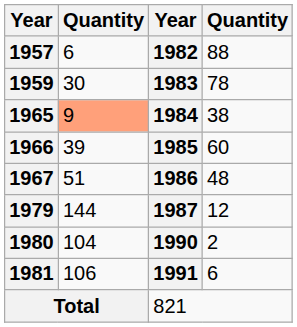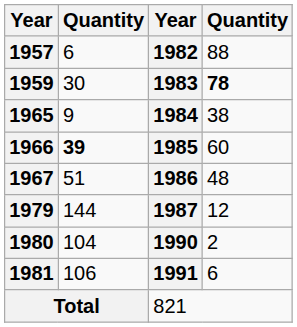(218, 83) normal -> (218, 83) bold
(69, 115) lightsalmon background -> (69, 115) no background
(74, 147) normal -> (74, 147) bold
